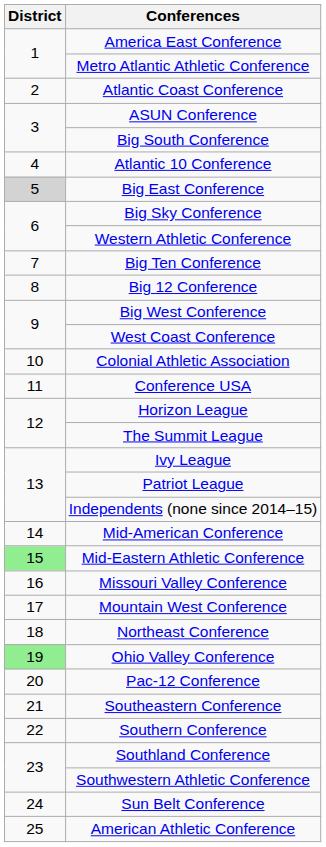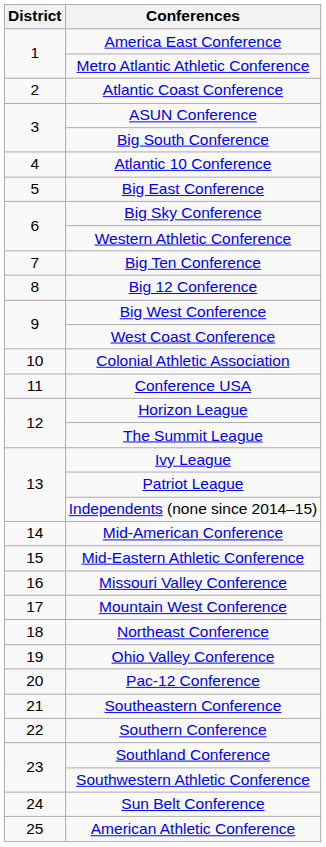(35, 189) lightgrey background -> (35, 189) no background
(35, 558) lightgreen background -> (35, 558) no background
(35, 656) lightgreen background -> (35, 656) no background
